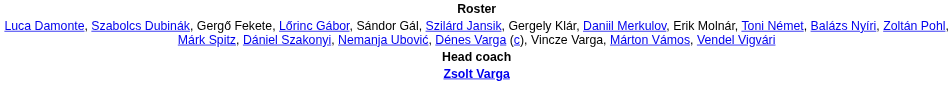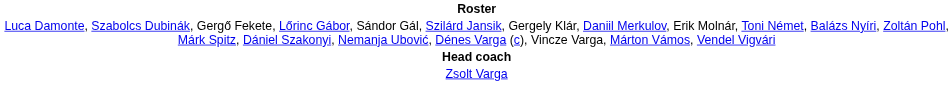(477, 74) bold -> (477, 74) normal
